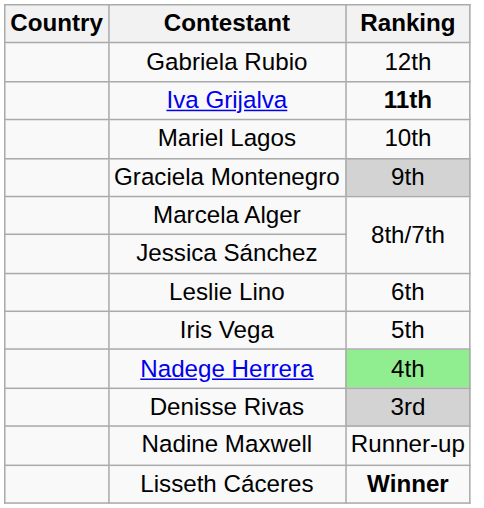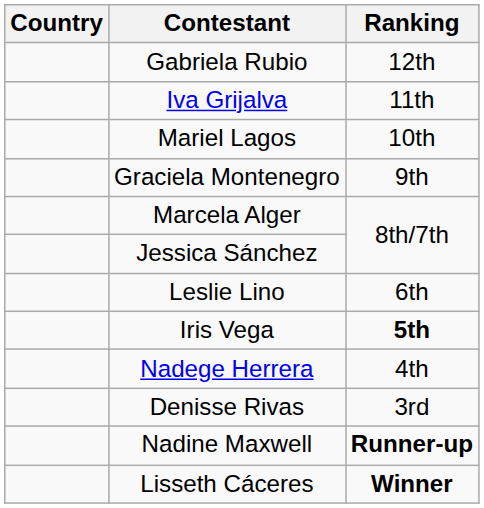(408, 100) bold -> (412, 100) normal
(408, 176) lightgrey background -> (412, 176) no background
(408, 330) normal -> (412, 330) bold
(408, 368) lightgreen background -> (412, 368) no background
(408, 406) lightgrey background -> (412, 406) no background
(408, 445) normal -> (412, 445) bold
